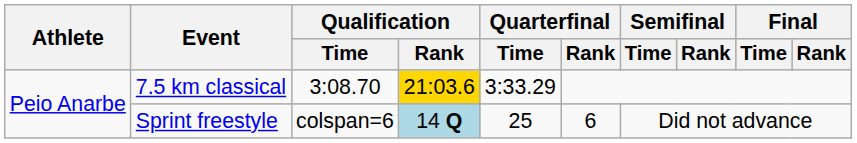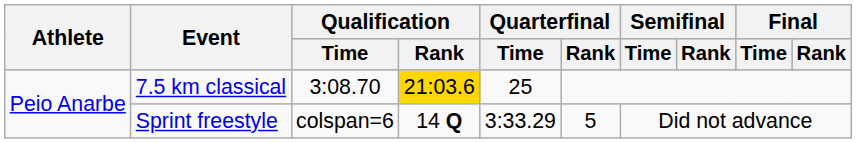(520, 87) 3:33.29 -> (520, 87) 25
(439, 121) lightblue background -> (439, 121) no background
(520, 121) 25 -> (520, 121) 3:33.29
(590, 121) 6 -> (590, 121) 5
